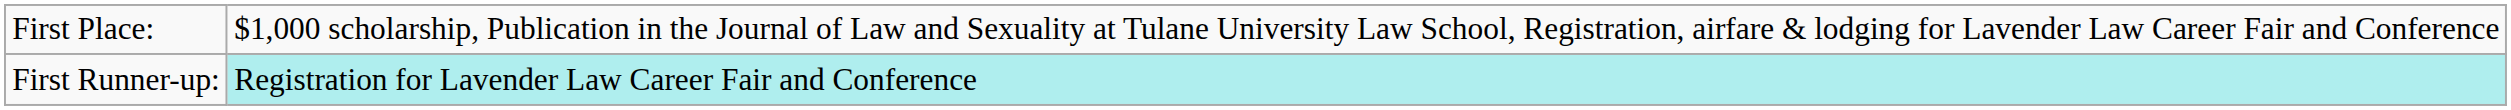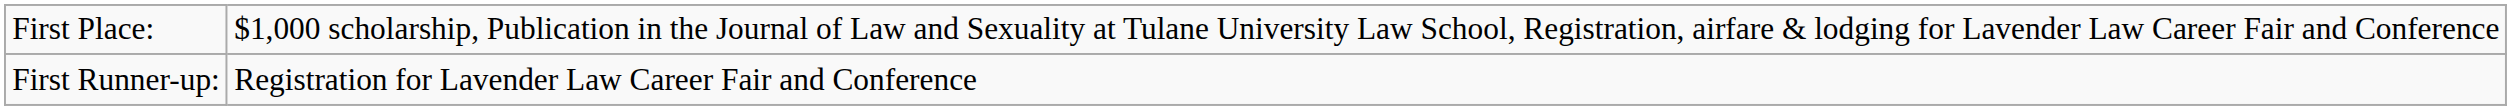(606, 79) paleturquoise background -> (606, 79) no background
